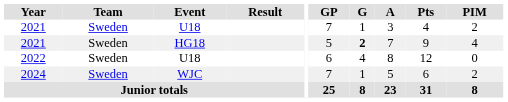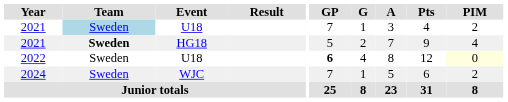(108, 27) no background -> (109, 27) lightblue background
(108, 43) normal -> (109, 43) bold
(362, 43) bold -> (363, 43) normal
(329, 58) normal -> (330, 58) bold
(475, 58) no background -> (475, 58) lightyellow background
